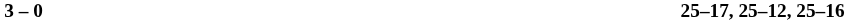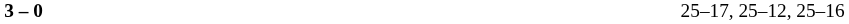(763, 10) bold -> (763, 10) normal
